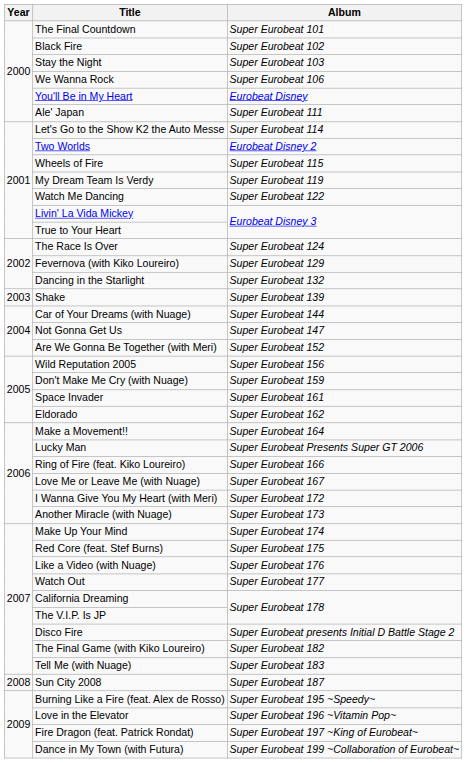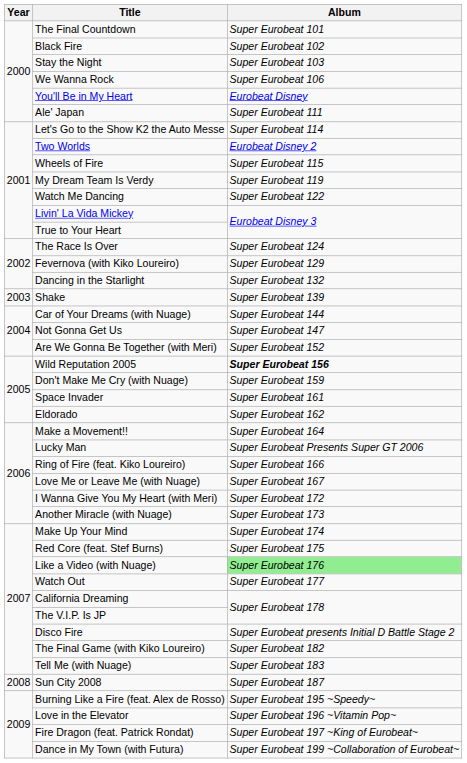(277, 364) normal -> (279, 364) bold
(277, 565) no background -> (277, 565) lightgreen background
